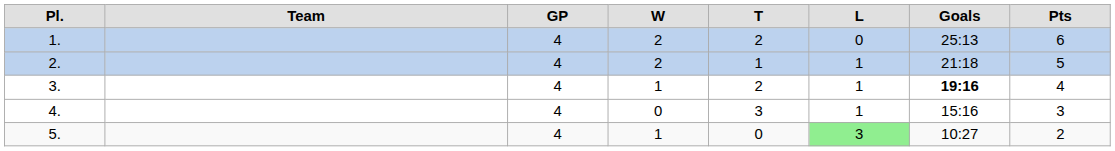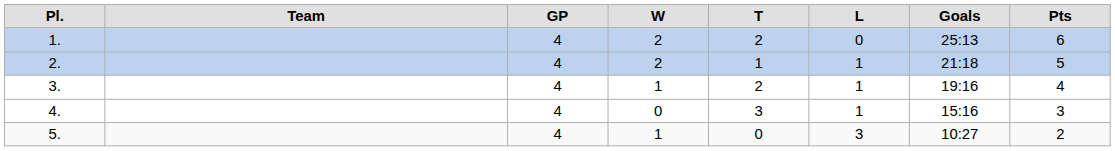(960, 87) bold -> (960, 87) normal
(859, 134) lightgreen background -> (859, 134) no background
